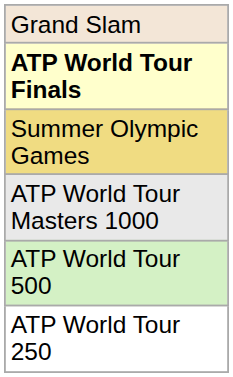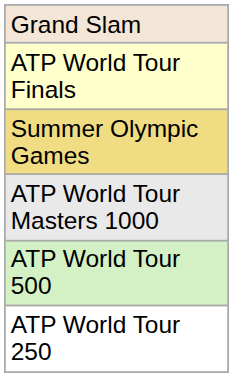(102, 76) bold -> (95, 76) normal
